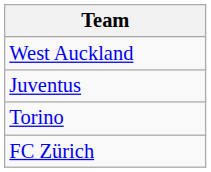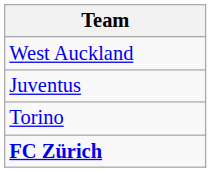(52, 150) normal -> (56, 150) bold
